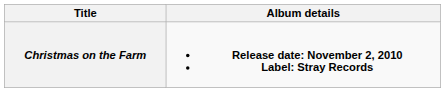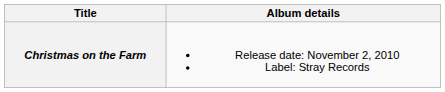(303, 61) bold -> (303, 61) normal
